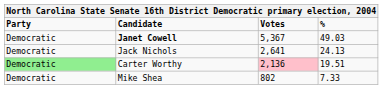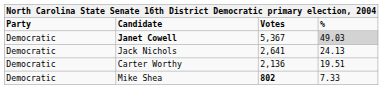(332, 38) no background -> (332, 38) lightgrey background
(31, 64) lightgreen background -> (31, 64) no background
(273, 64) pink background -> (273, 64) no background
(268, 78) normal -> (268, 78) bold
